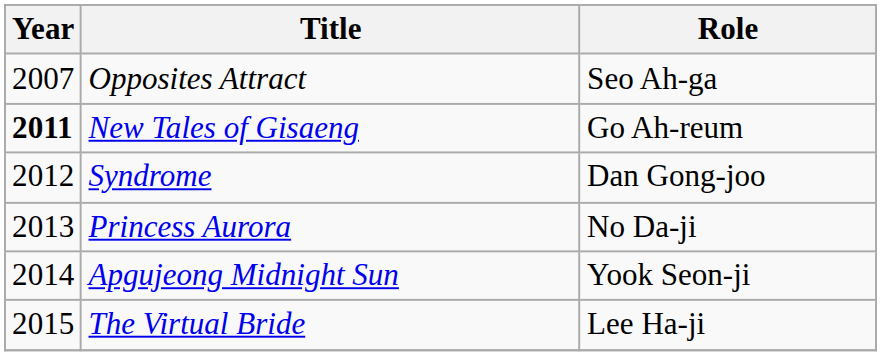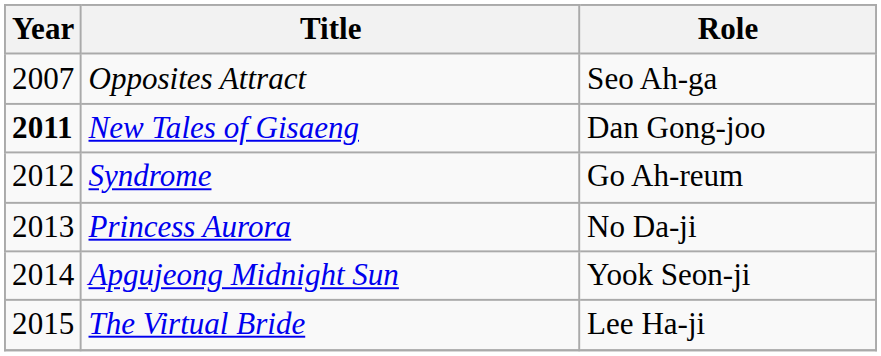(665, 127) Go Ah-reum -> (676, 127) Dan Gong-joo
(676, 176) Dan Gong-joo -> (665, 176) Go Ah-reum
